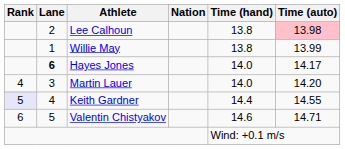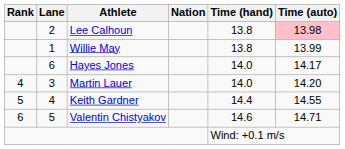(52, 65) bold -> (52, 65) normal
(20, 100) lavender background -> (20, 100) no background
